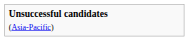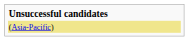(31, 27) no background -> (31, 27) khaki background
